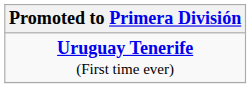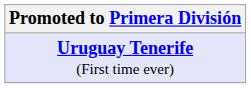(125, 57) no background -> (125, 57) lavender background
